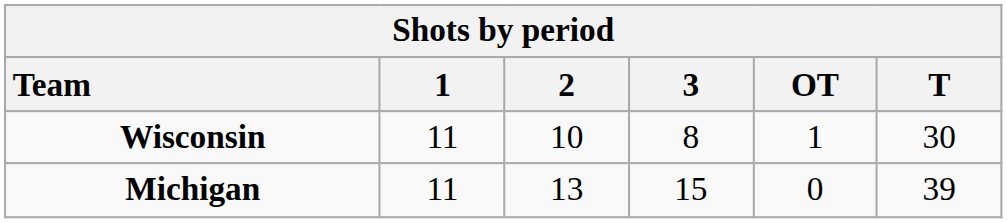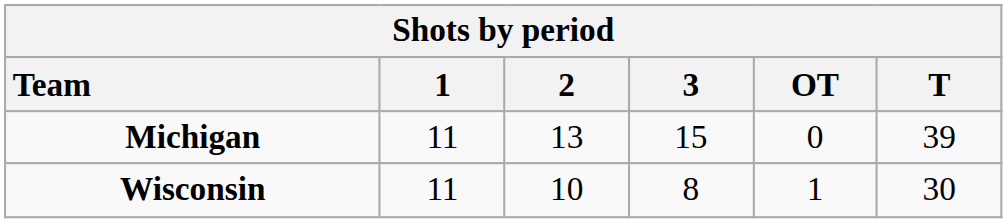rows swapped: (193, 189) <-> (193, 136)
